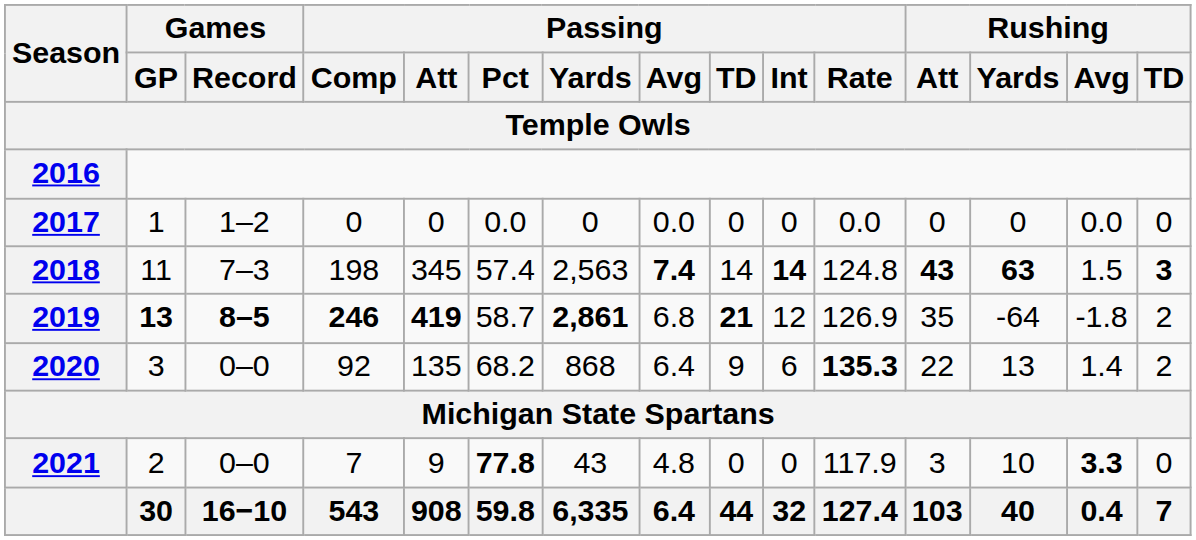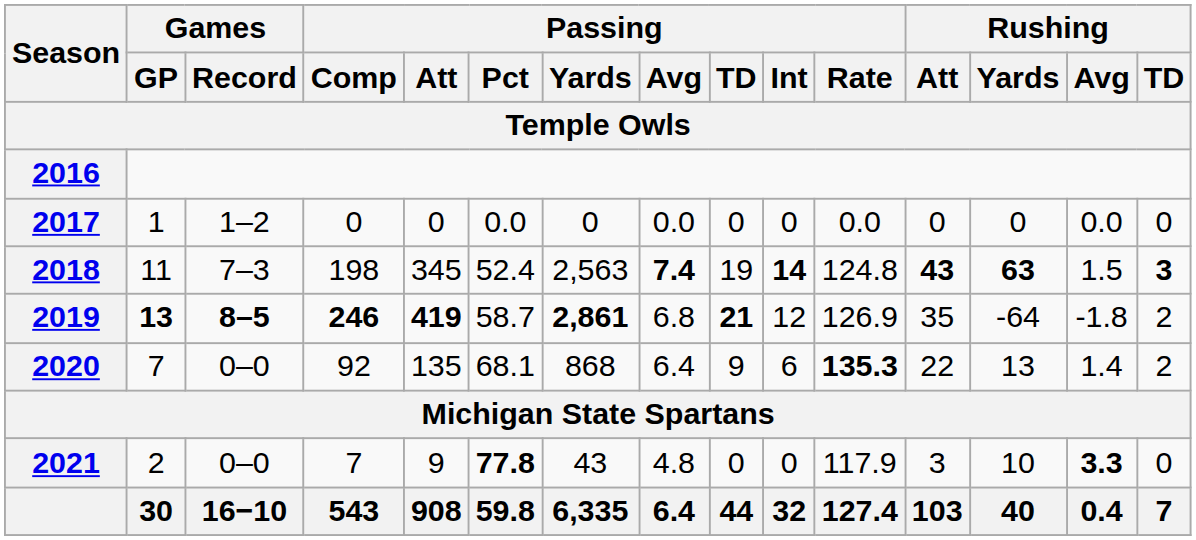(505, 269) 57.4 -> (505, 269) 52.4
(736, 269) 14 -> (736, 269) 19
(156, 366) 3 -> (156, 366) 7
(505, 366) 68.2 -> (505, 366) 68.1
